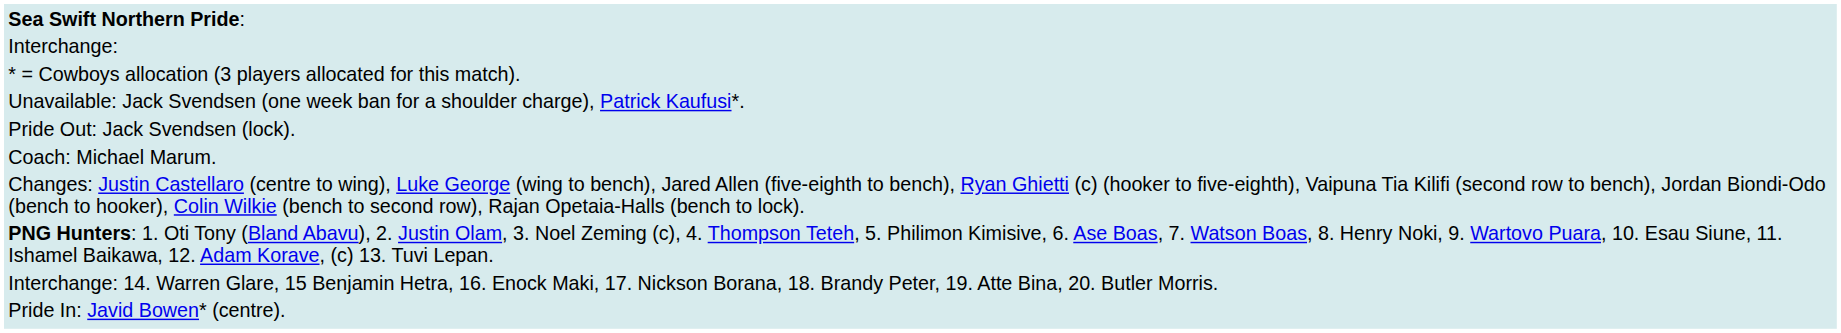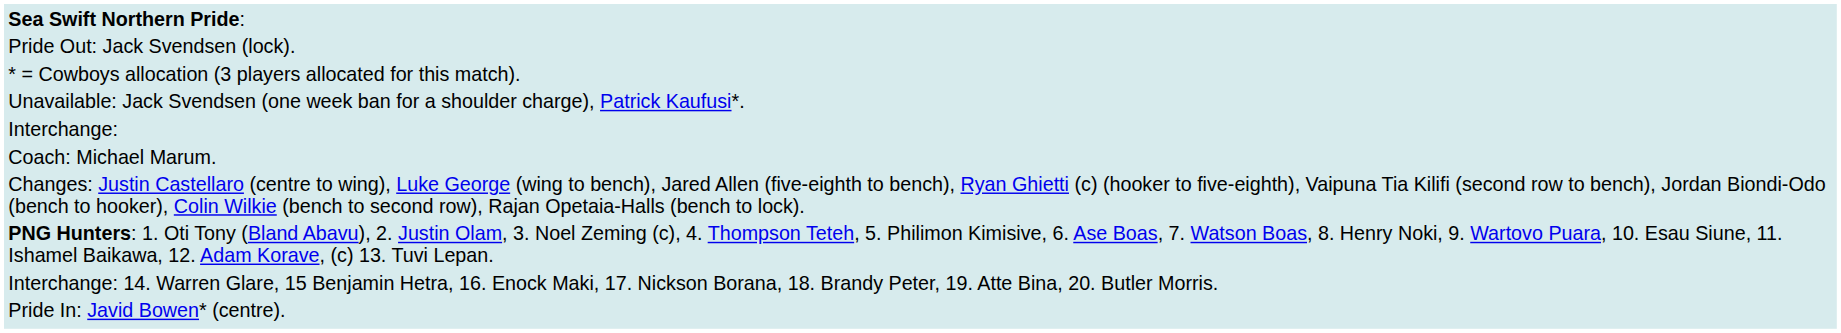(63, 47) Interchange: -> (152, 47) Pride Out: Jack Svendsen (lock).
(152, 129) Pride Out: Jack Svendsen (lock). -> (63, 129) Interchange:
